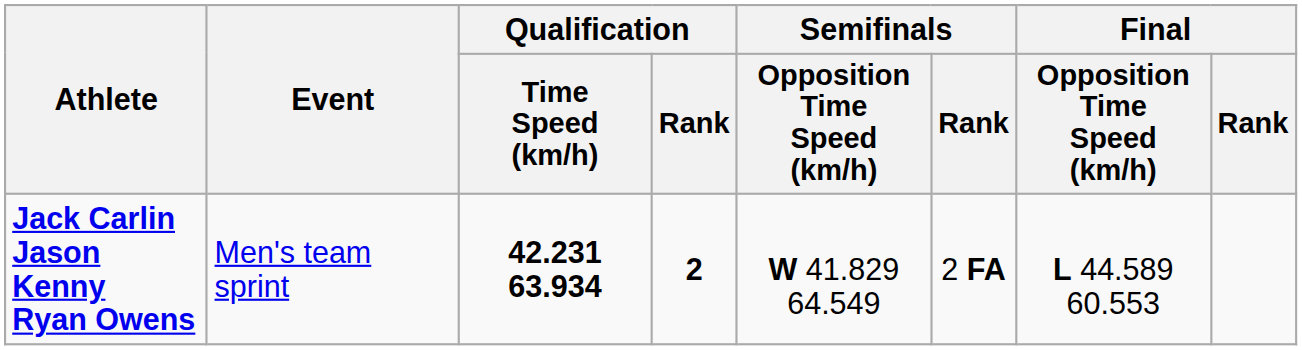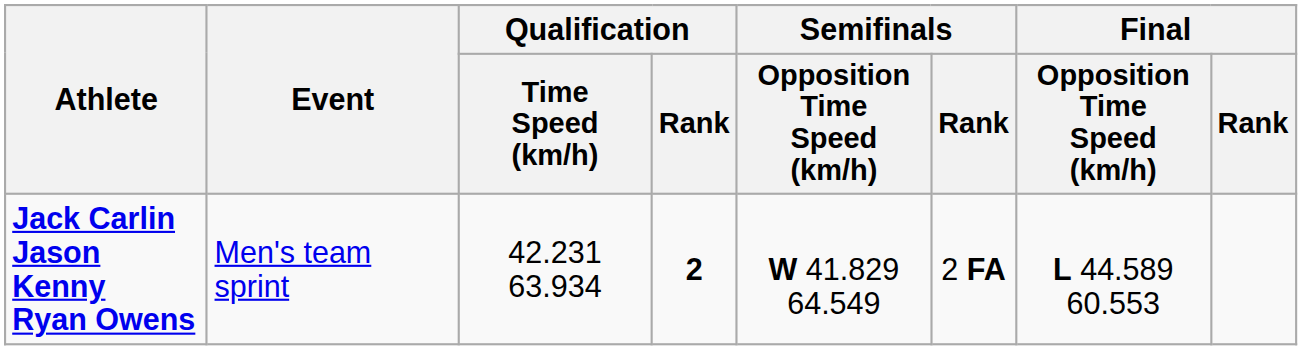(555, 270) bold -> (555, 270) normal
